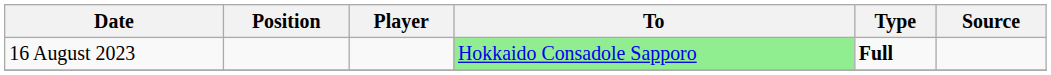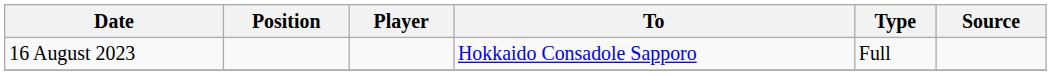(577, 53) lightgreen background -> (577, 53) no background
(876, 53) bold -> (875, 53) normal
